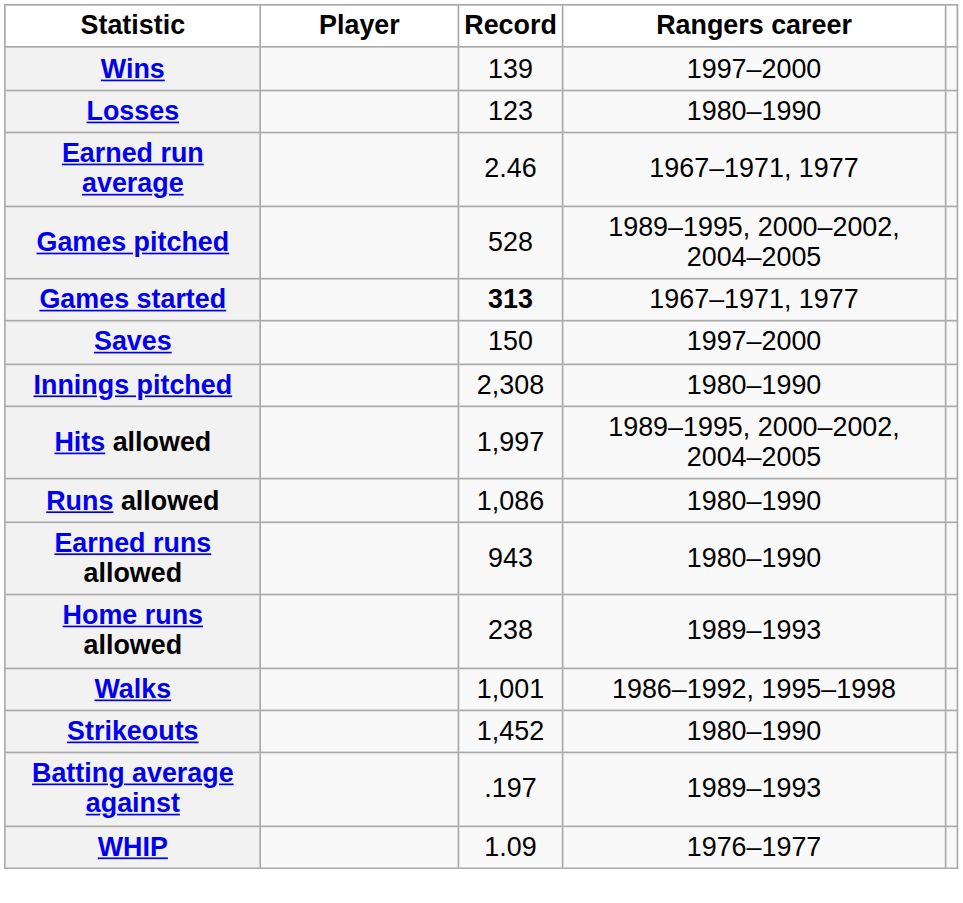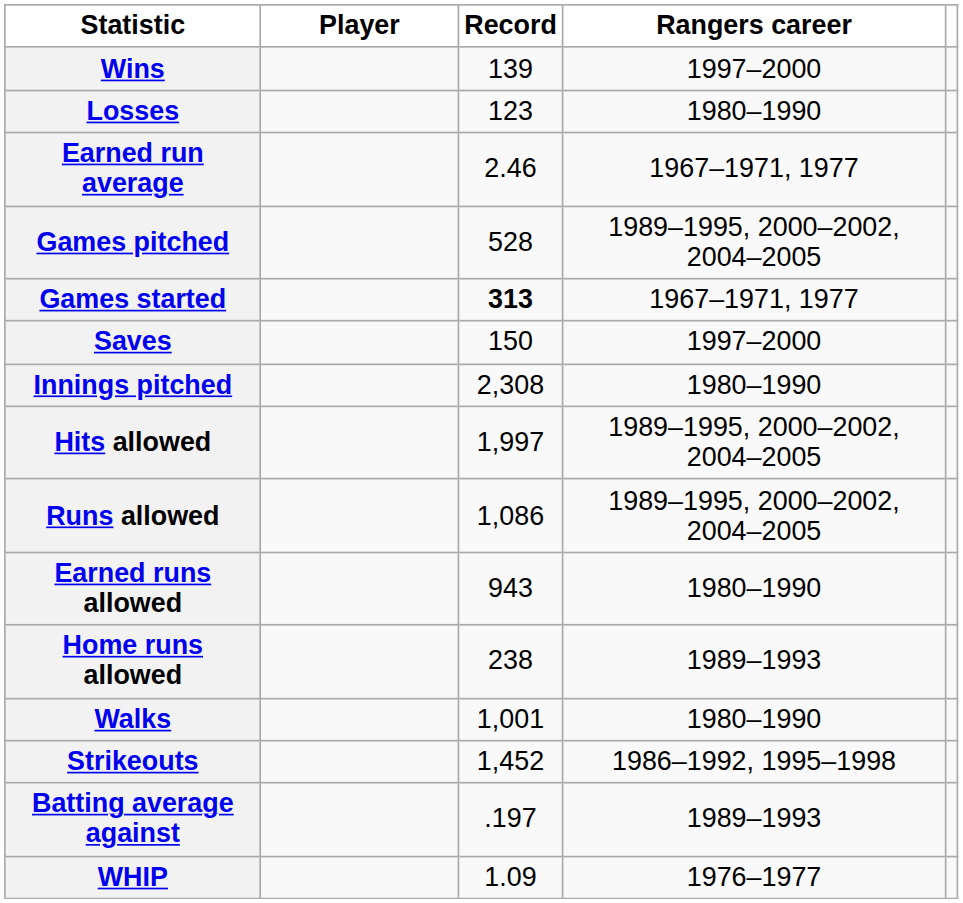(754, 500) 1980–1990 -> (754, 515) 1989–1995, 2000–2002, 2004–2005
(754, 688) 1986–1992, 1995–1998 -> (754, 718) 1980–1990
(754, 731) 1980–1990 -> (754, 761) 1986–1992, 1995–1998
